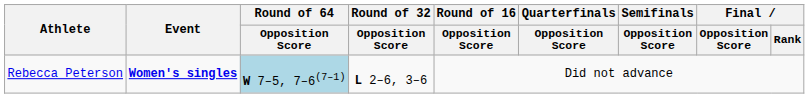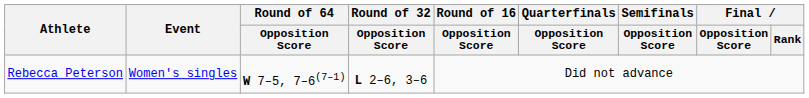(183, 74) bold -> (183, 74) normal
(294, 81) lightblue background -> (294, 81) no background
